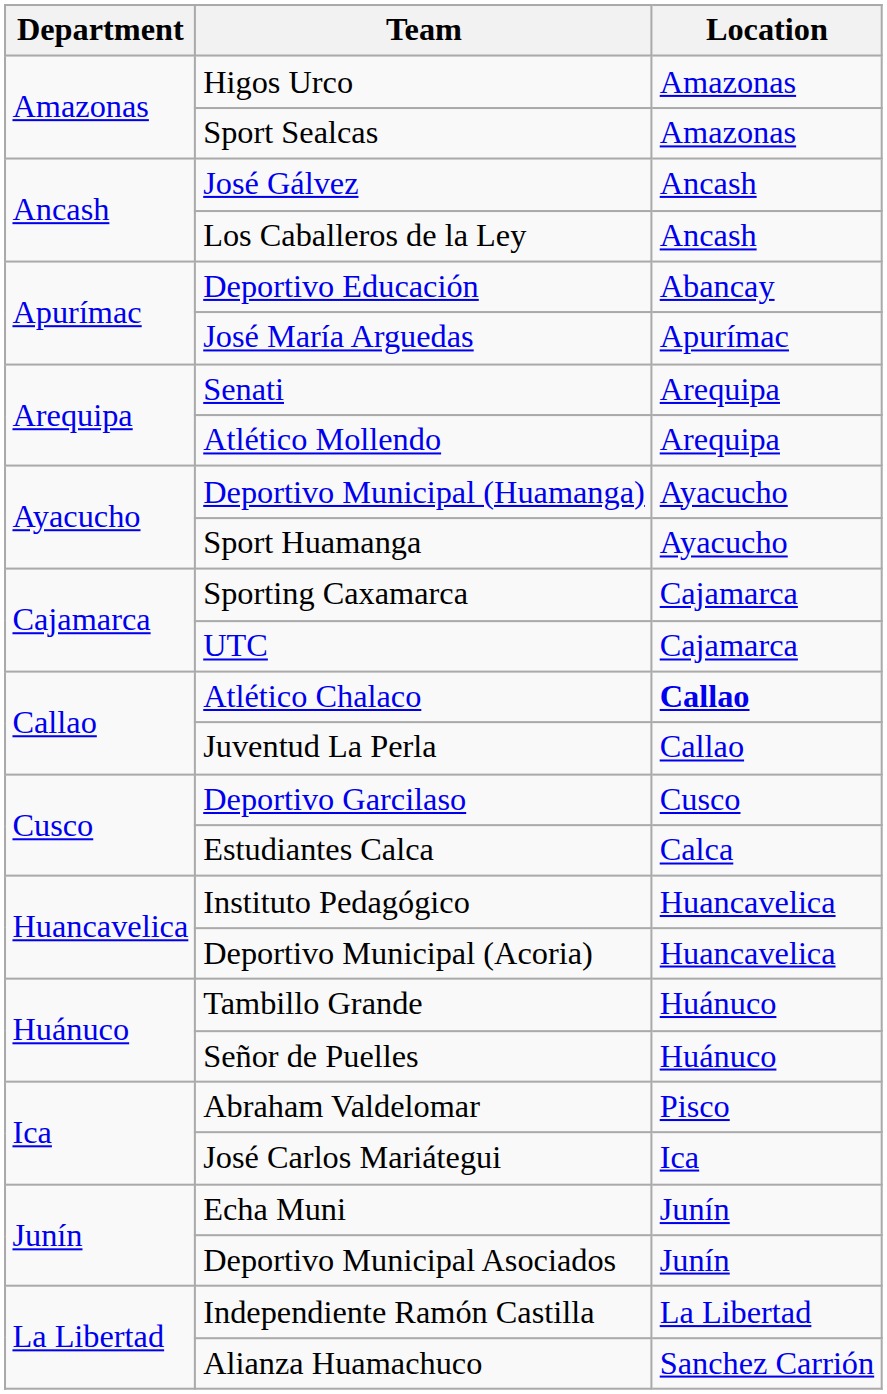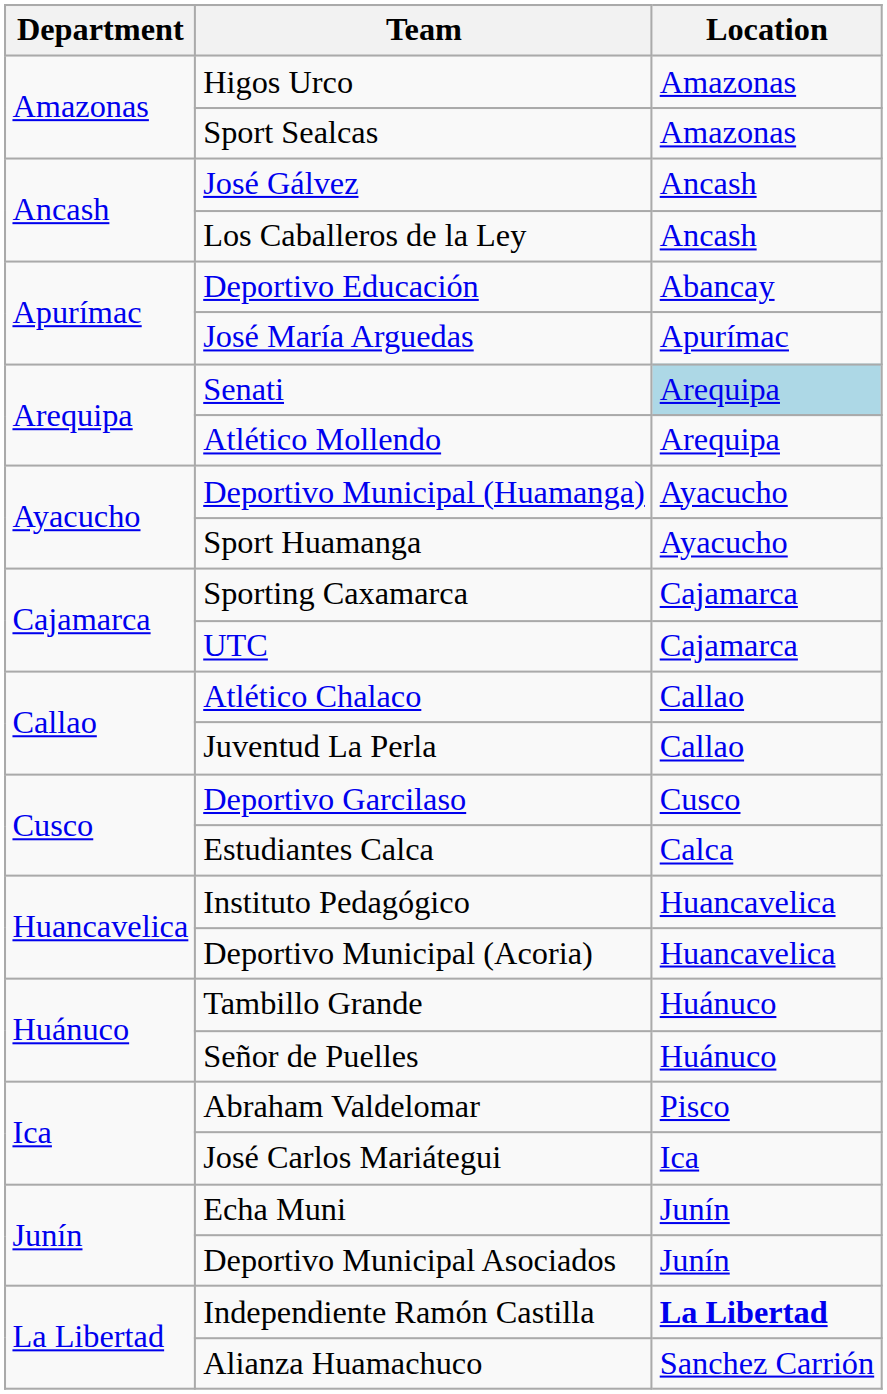(720, 388) no background -> (720, 388) lightblue background
(705, 696) bold -> (702, 696) normal
(736, 1311) normal -> (744, 1311) bold
